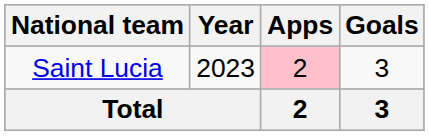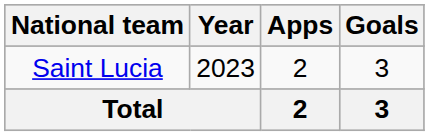(300, 67) pink background -> (300, 67) no background
